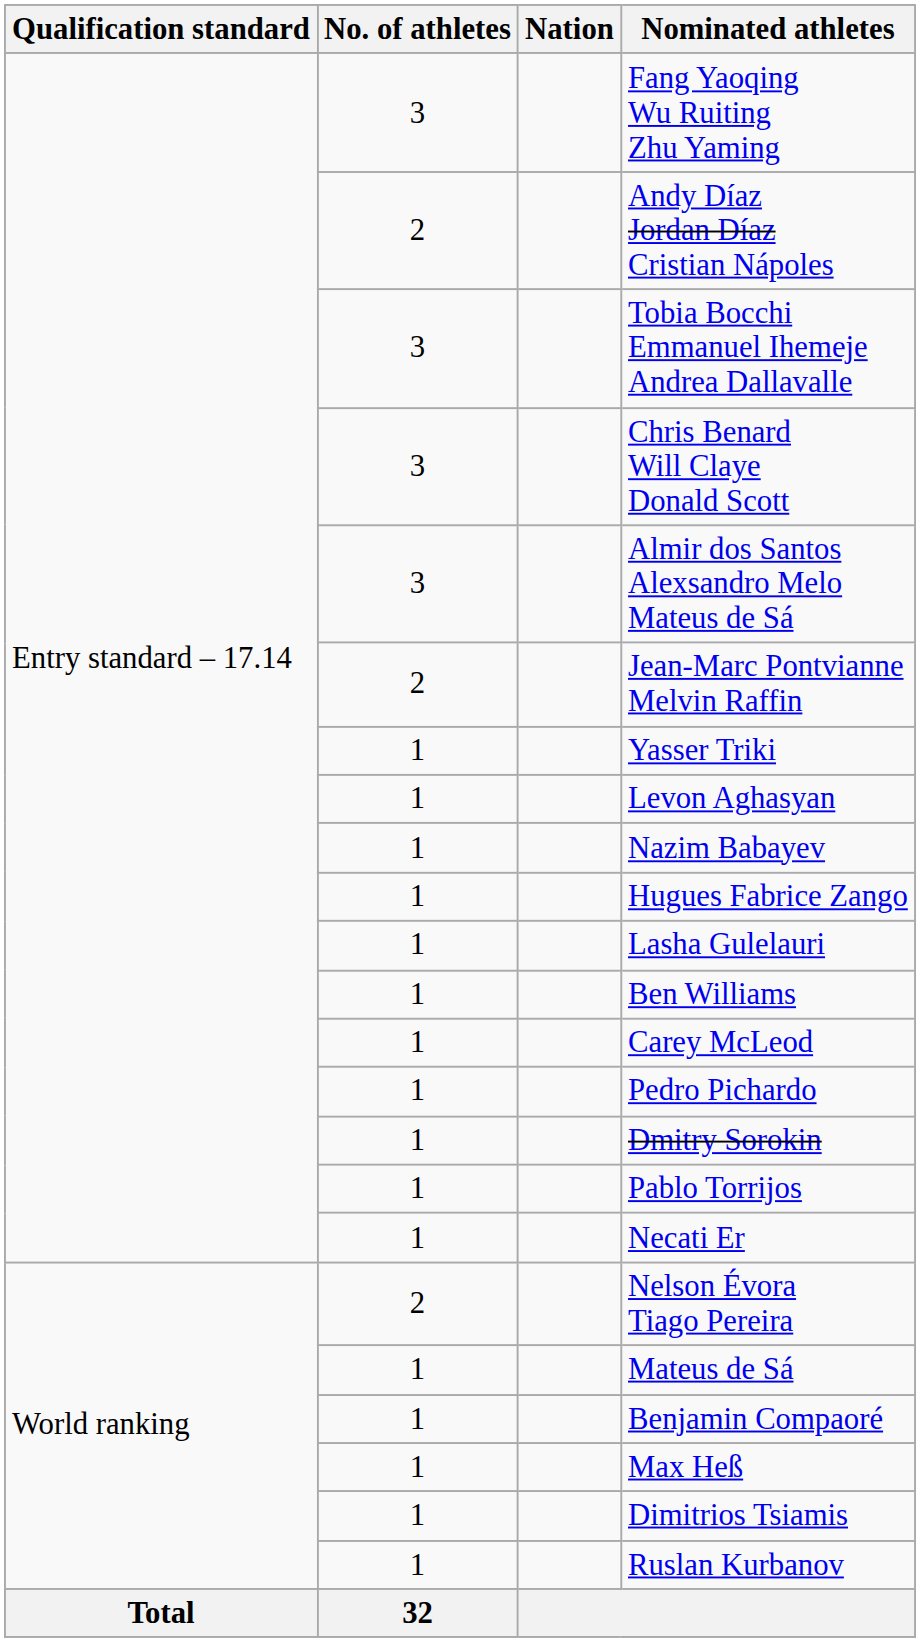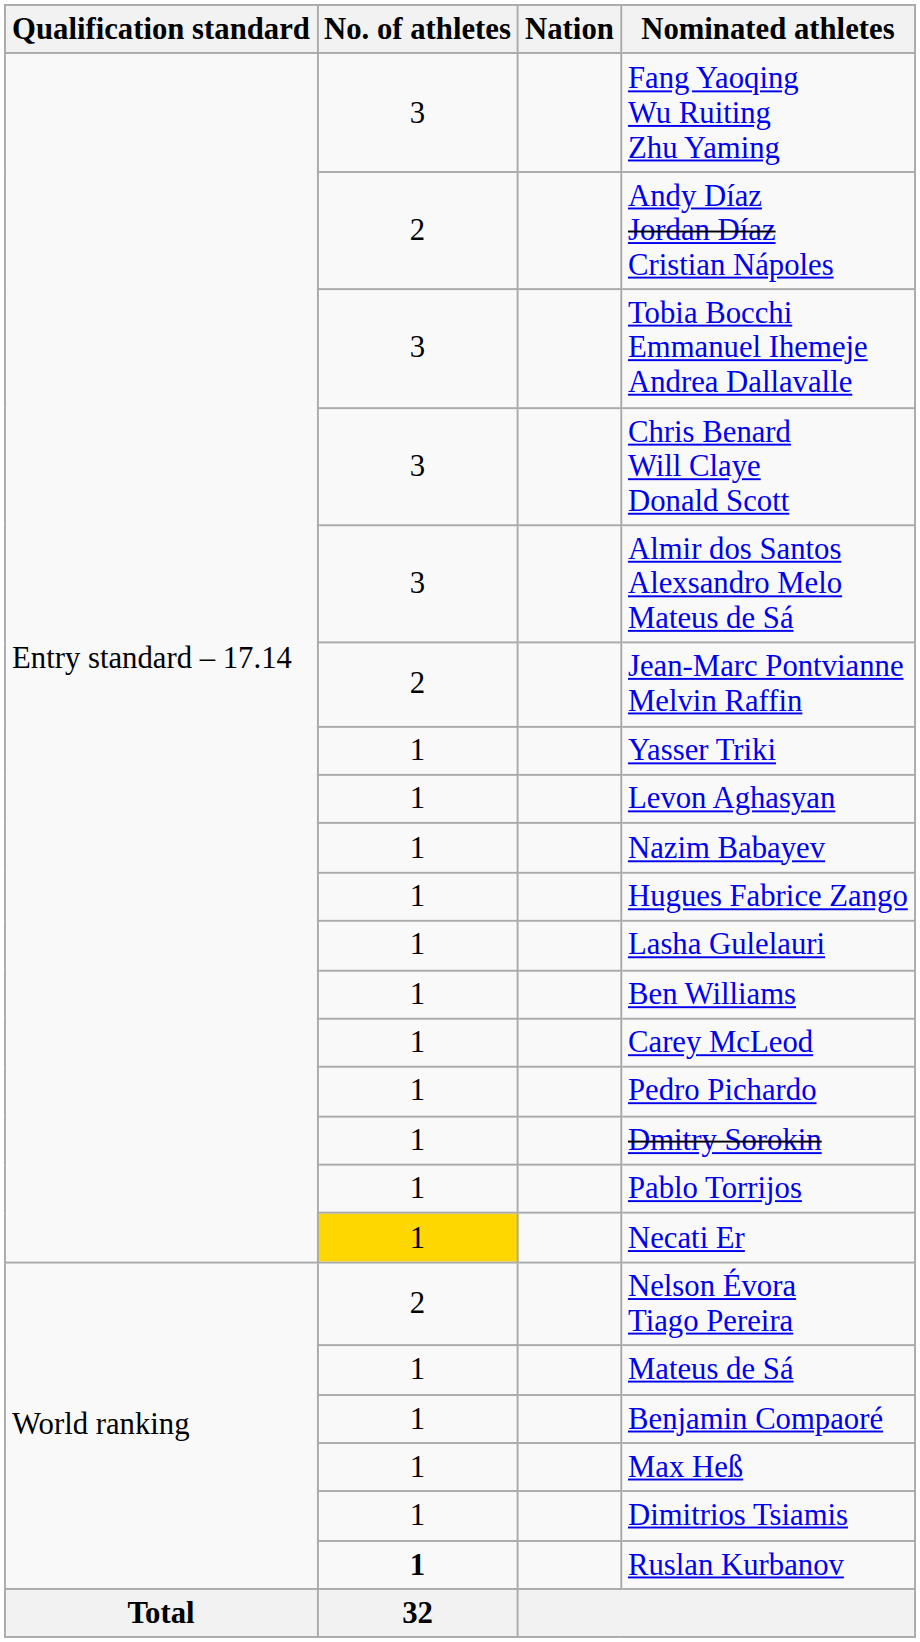(417, 1237) no background -> (417, 1237) gold background
(417, 1564) normal -> (417, 1564) bold
